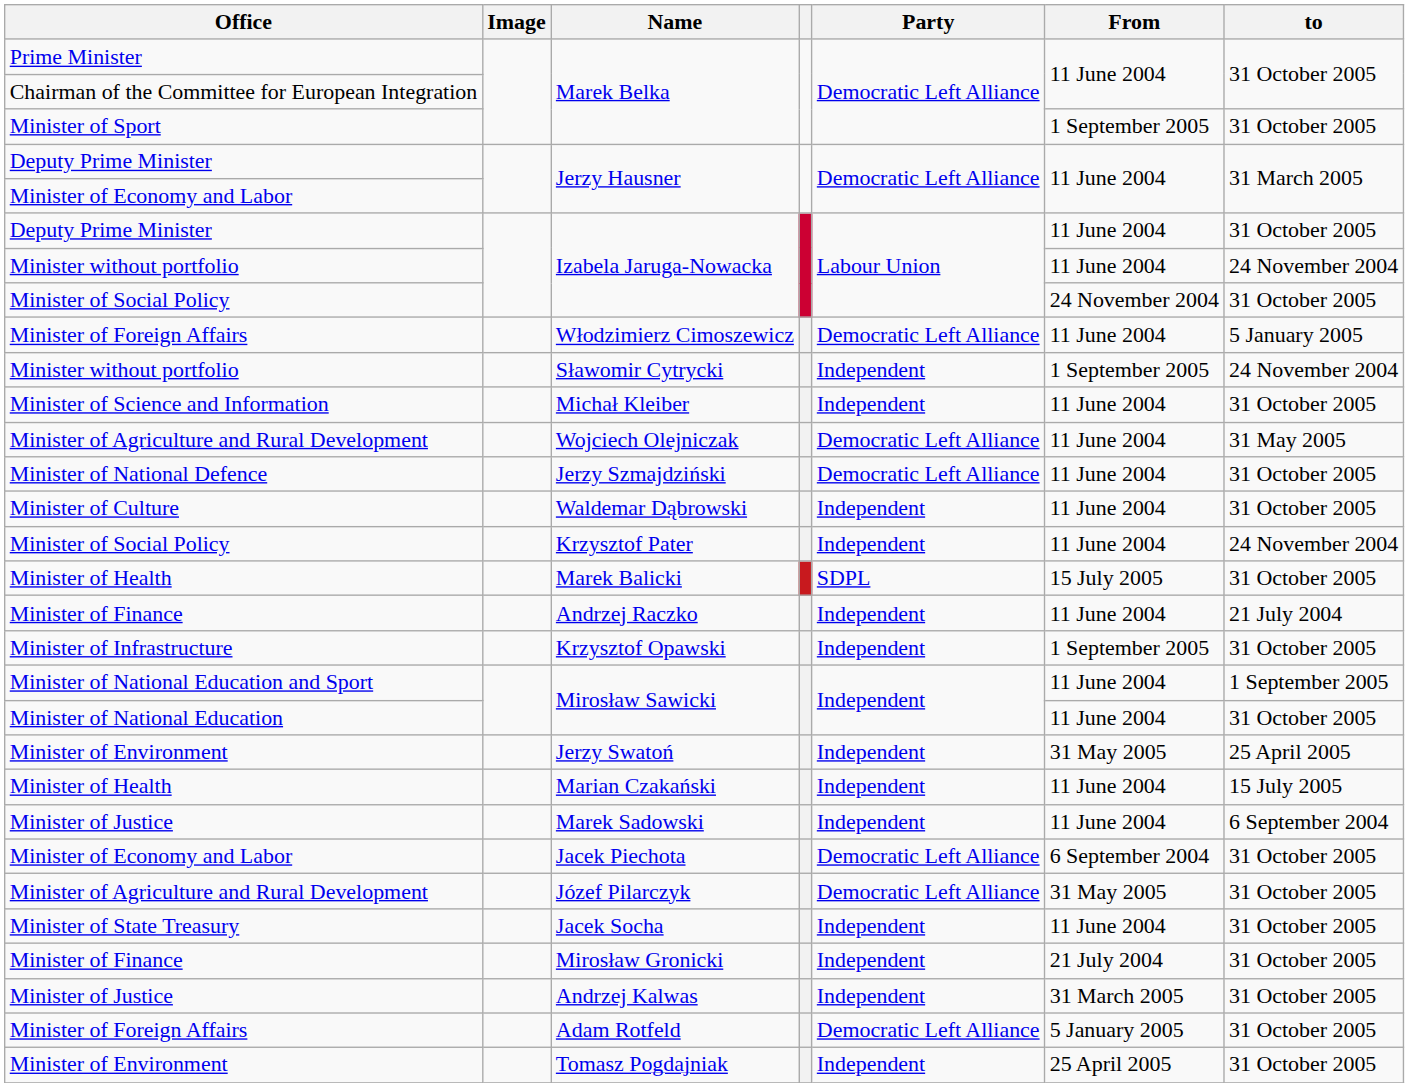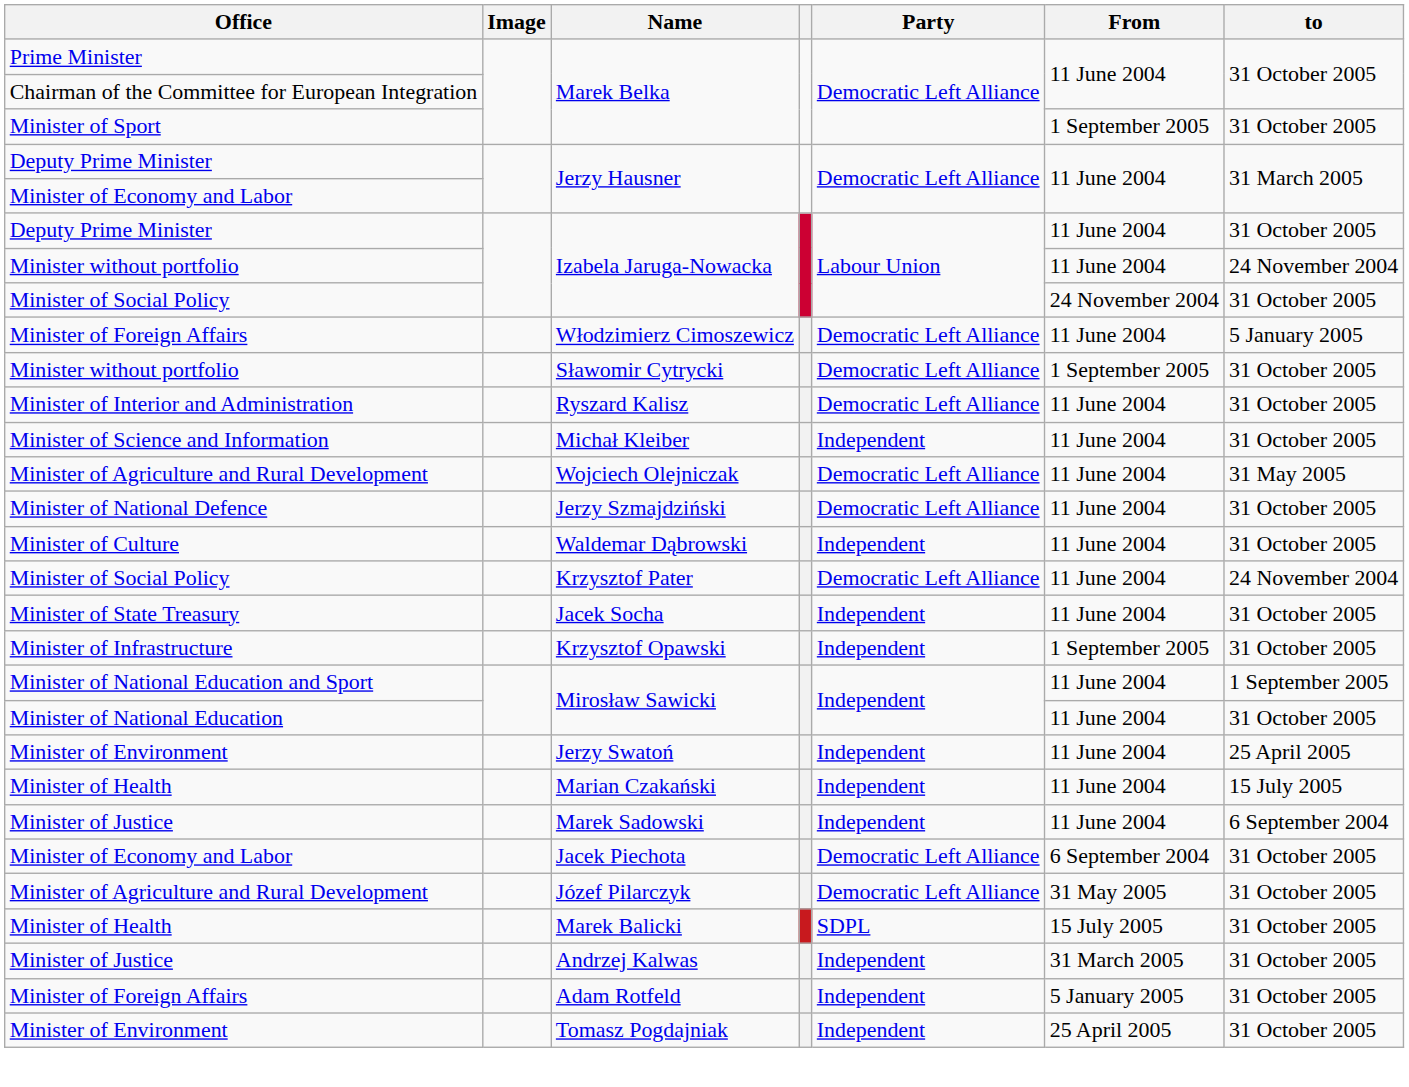(871, 369) Independent -> (928, 369) Democratic Left Alliance
(1314, 369) 24 November 2004 -> (1303, 369) 31 October 2005
+ row: (181, 404)
(871, 543) Independent -> (928, 578) Democratic Left Alliance
rows swapped: (125, 925) <-> (91, 578)
- row: (96, 612)
(1108, 751) 31 May 2005 -> (1108, 751) 11 June 2004
- row: (96, 960)
(928, 1030) Democratic Left Alliance -> (871, 995) Independent
